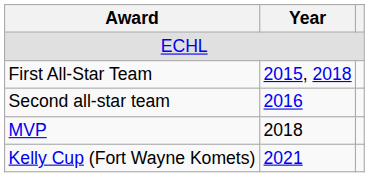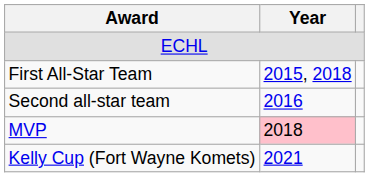(283, 130) no background -> (283, 130) pink background
